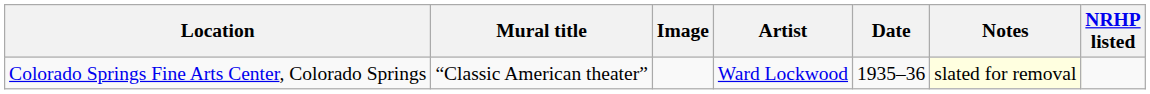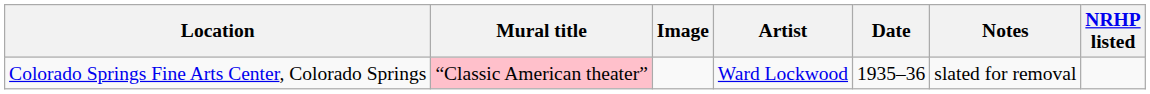(542, 72) no background -> (542, 72) pink background
(1005, 72) lightyellow background -> (1005, 72) no background
